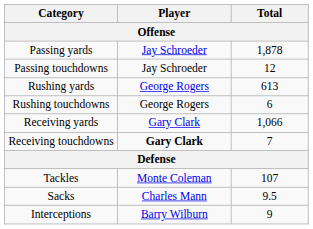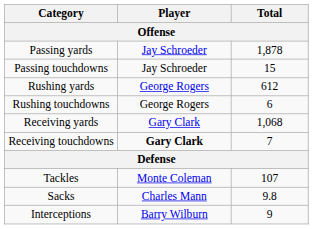(270, 68) 12 -> (270, 68) 15
(270, 86) 613 -> (270, 86) 612
(270, 123) 1,066 -> (270, 123) 1,068
(270, 196) 9.5 -> (270, 196) 9.8
